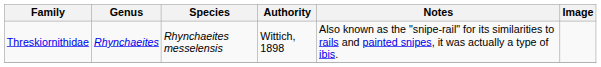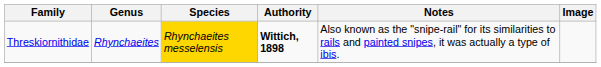(196, 42) no background -> (196, 42) gold background
(278, 42) normal -> (279, 42) bold
